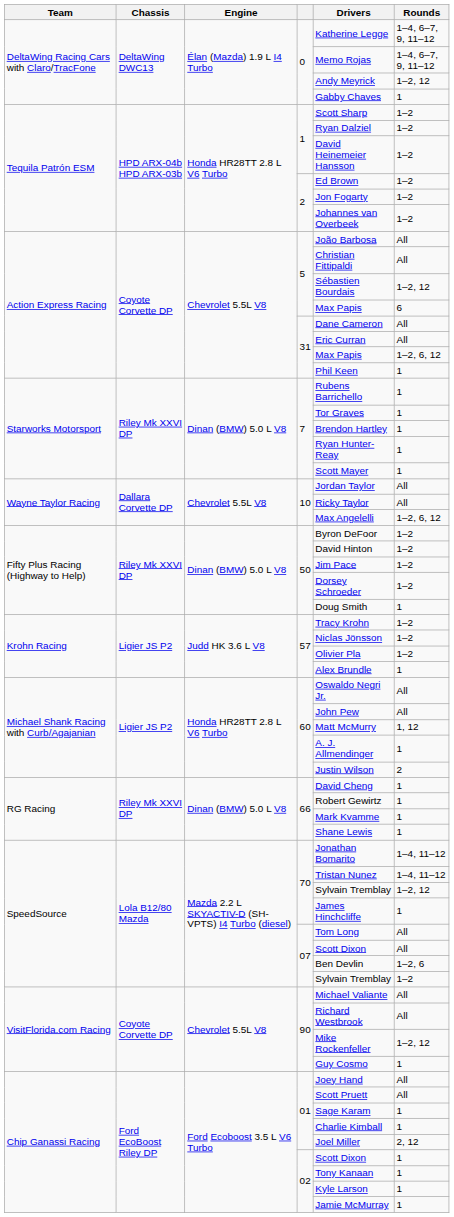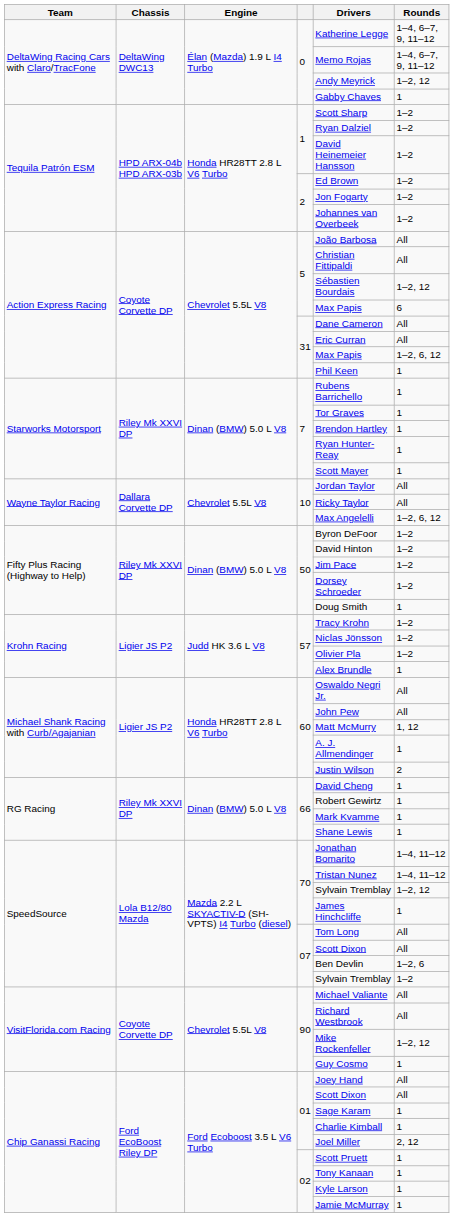(341, 1095) Scott Pruett -> (341, 1095) Scott Dixon
(341, 1157) Scott Dixon -> (341, 1157) Scott Pruett
